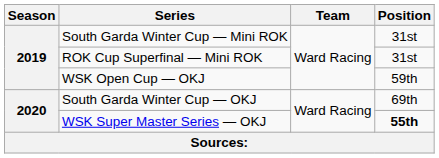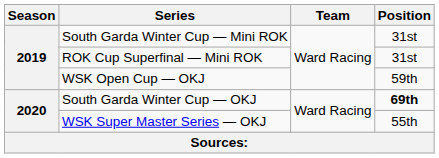(404, 100) normal -> (404, 100) bold
(404, 121) bold -> (404, 121) normal
